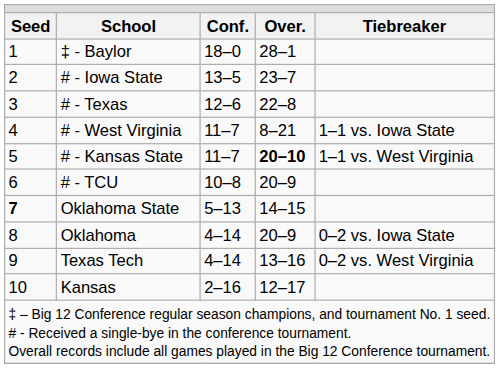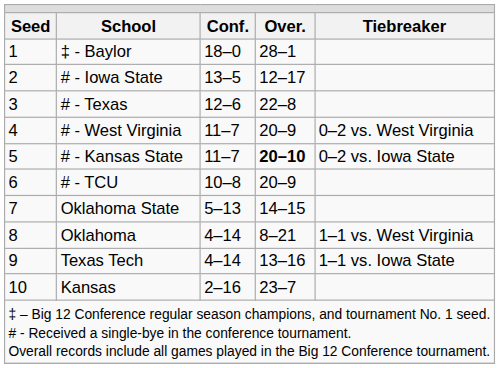(278, 78) 23–7 -> (282, 78) 12–17
(278, 130) 8–21 -> (278, 130) 20–9
(387, 130) 1–1 vs. Iowa State -> (396, 130) 0–2 vs. West Virginia
(396, 157) 1–1 vs. West Virginia -> (387, 157) 0–2 vs. Iowa State
(13, 209) bold -> (13, 209) normal
(278, 235) 20–9 -> (278, 235) 8–21
(387, 235) 0–2 vs. Iowa State -> (396, 235) 1–1 vs. West Virginia
(396, 261) 0–2 vs. West Virginia -> (387, 261) 1–1 vs. Iowa State
(282, 287) 12–17 -> (278, 287) 23–7
